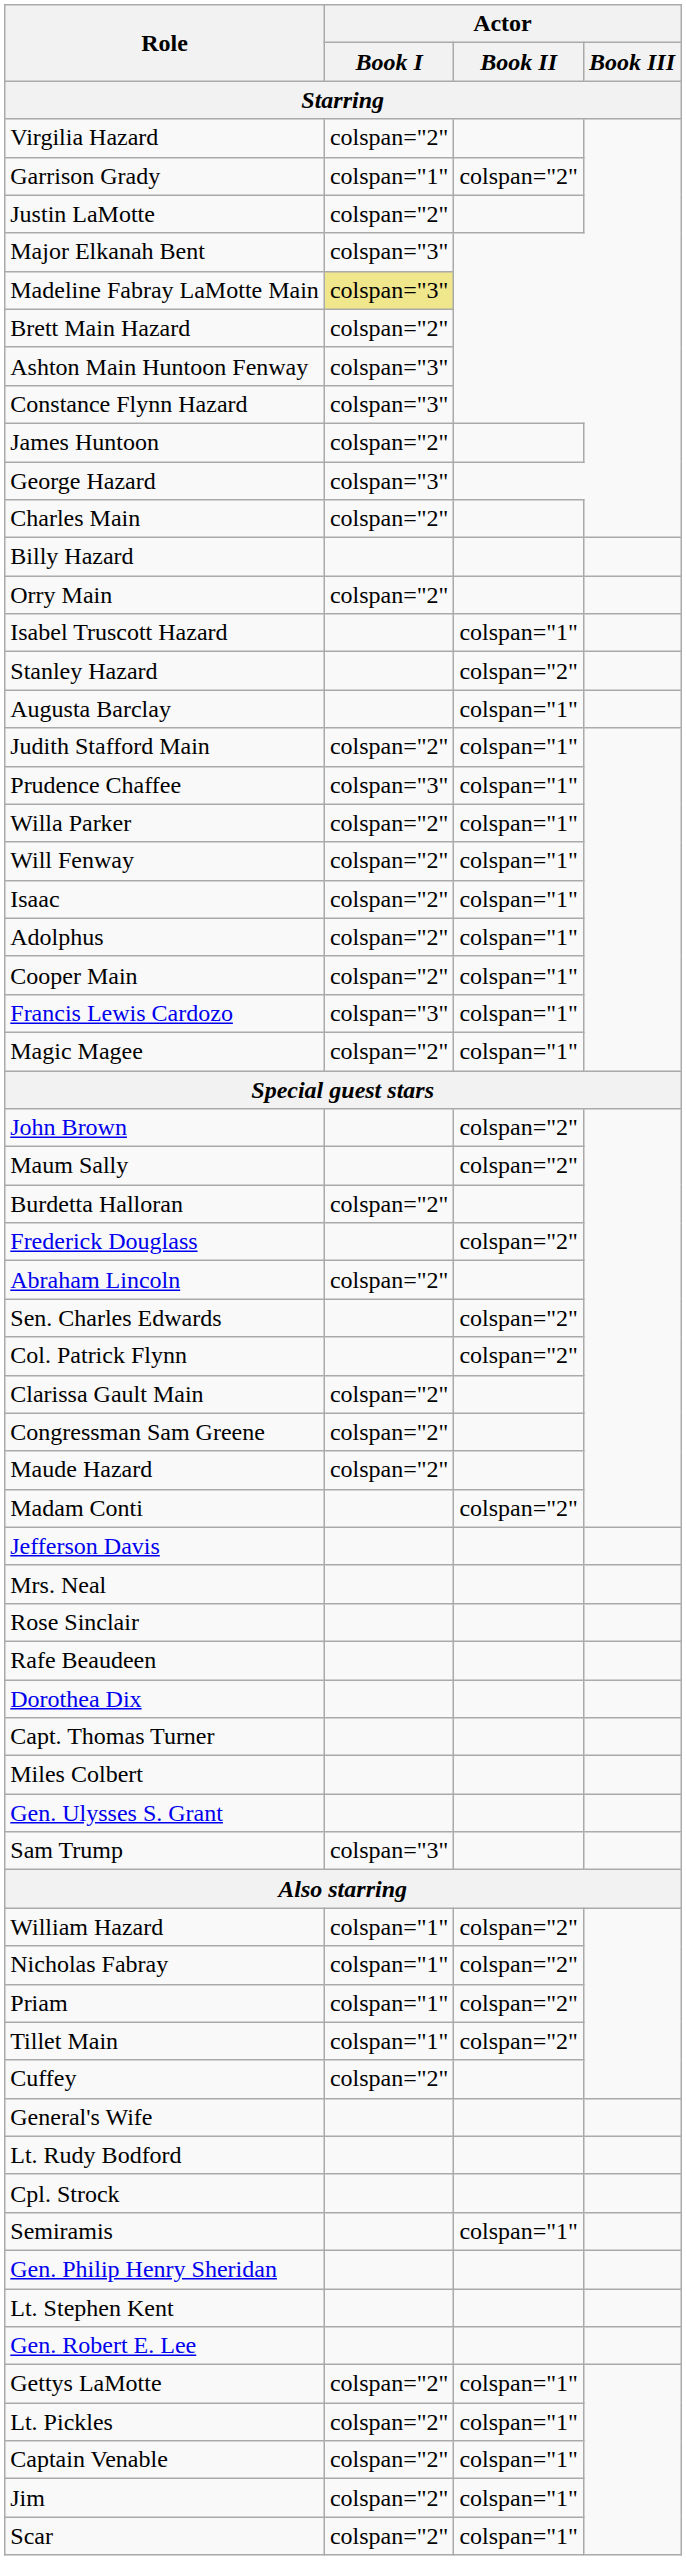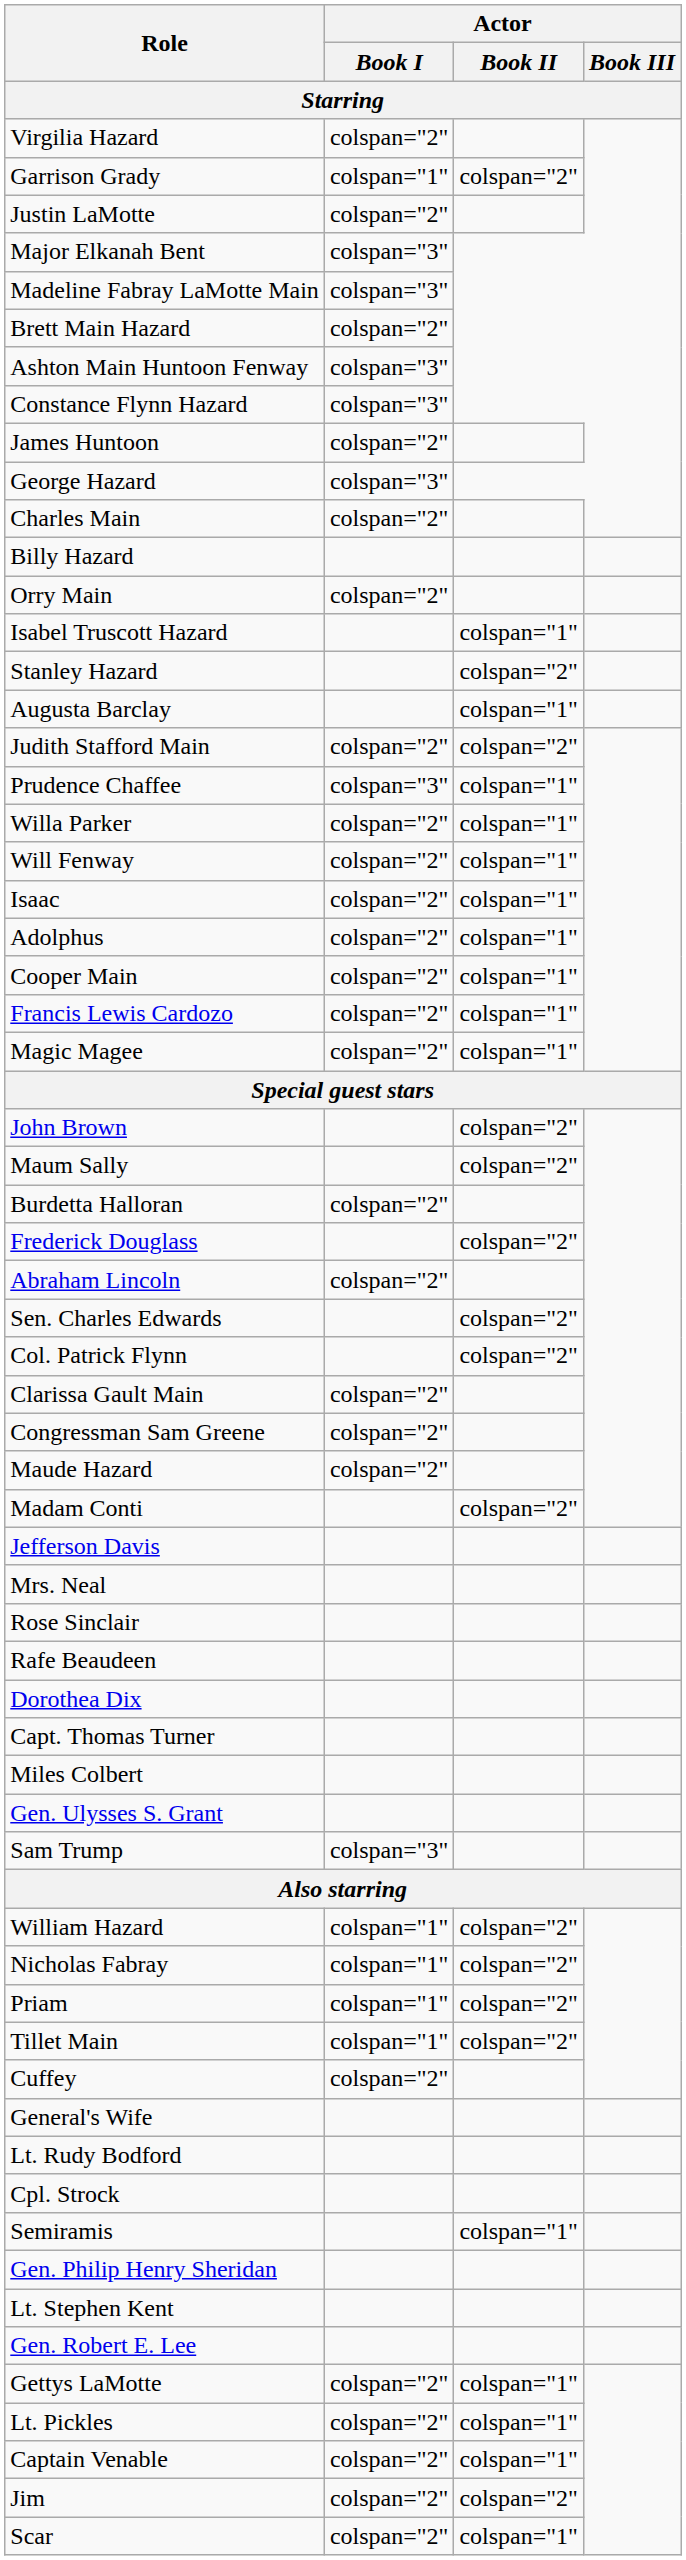(389, 289) khaki background -> (389, 289) no background
(519, 746) colspan="1" -> (519, 746) colspan="2"
(389, 1013) colspan="3" -> (389, 1013) colspan="2"
(519, 2497) colspan="1" -> (519, 2497) colspan="2"
